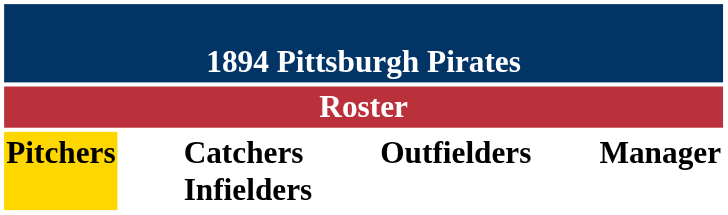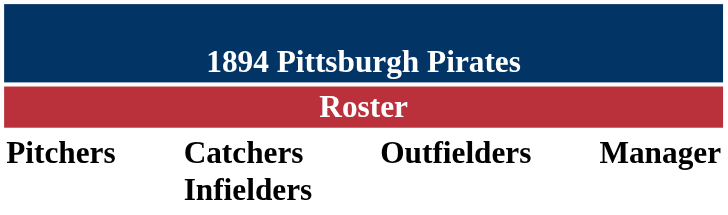(61, 151) gold background -> (61, 151) no background
